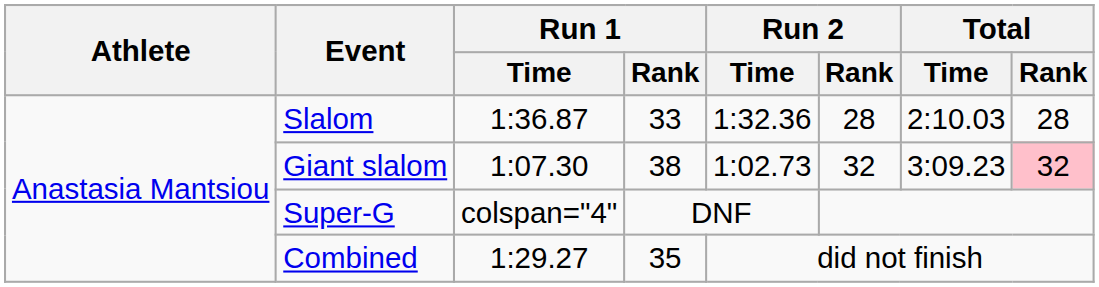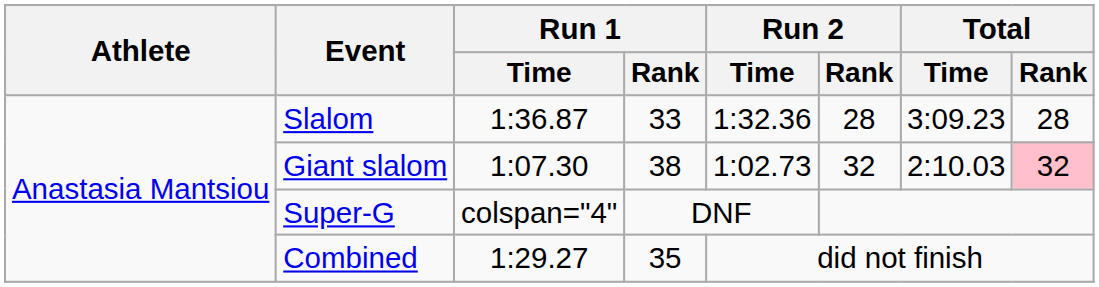(956, 119) 2:10.03 -> (956, 119) 3:09.23
(956, 166) 3:09.23 -> (956, 166) 2:10.03
